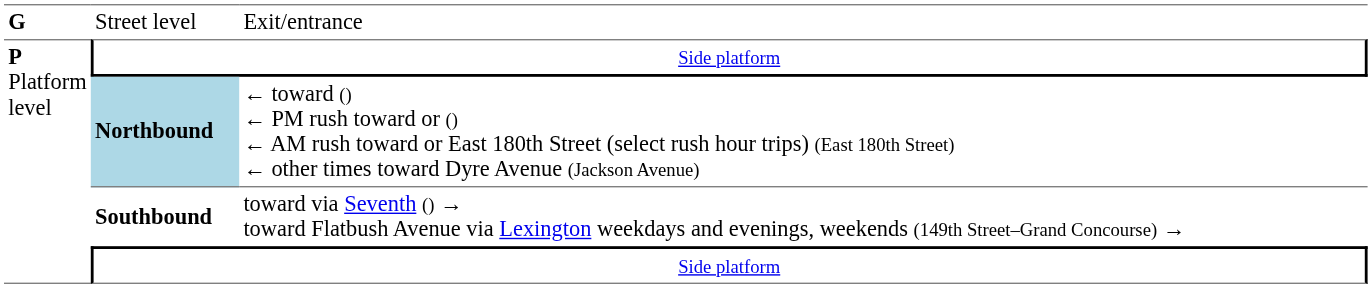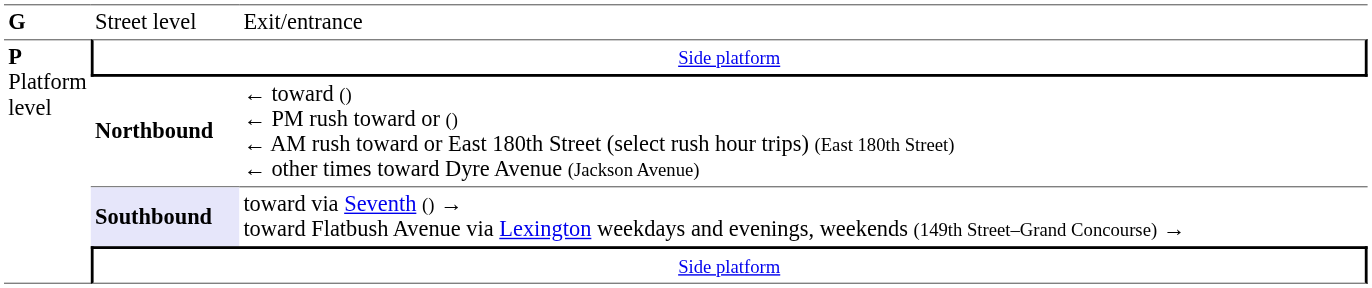(154, 131) lightblue background -> (154, 131) no background
(154, 216) no background -> (154, 216) lavender background
